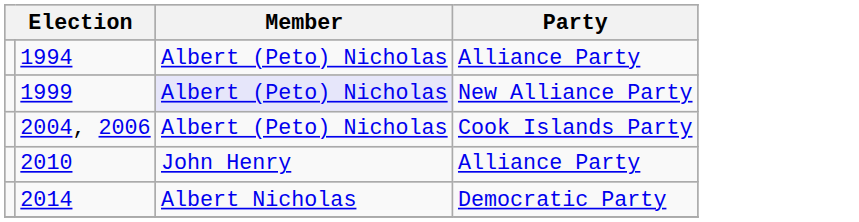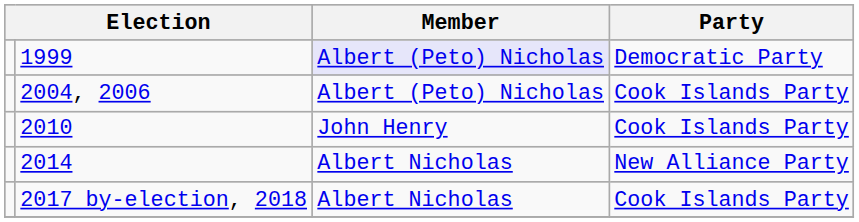- row: (46, 58)
(575, 93) New Alliance Party -> (719, 58) Democratic Party
(549, 164) Alliance Party -> (732, 129) Cook Islands Party
(562, 199) Democratic Party -> (732, 164) New Alliance Party
+ row: (164, 199)
